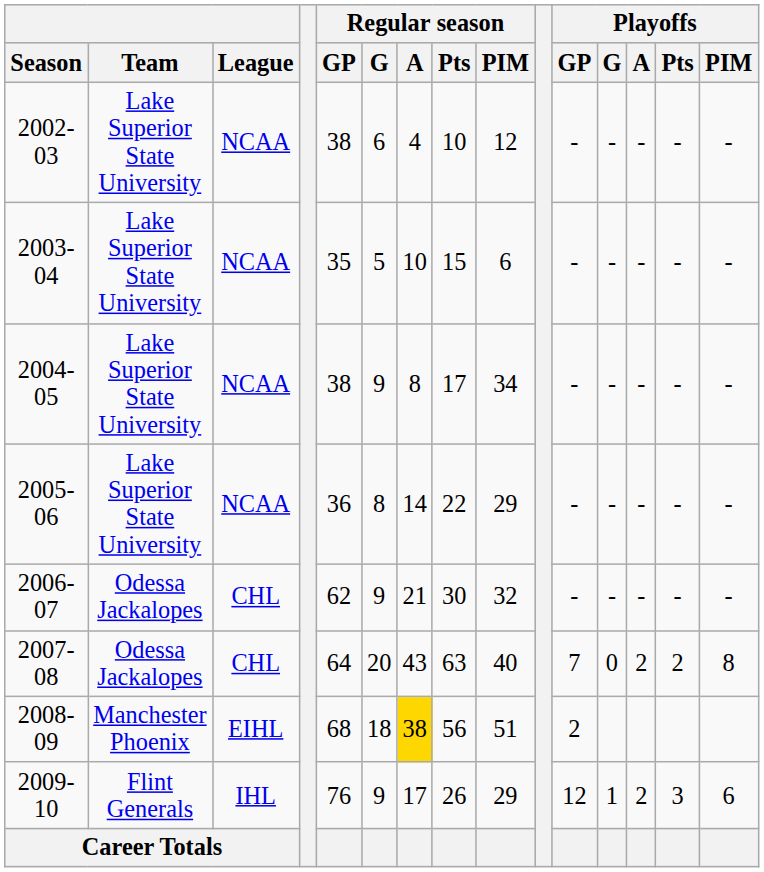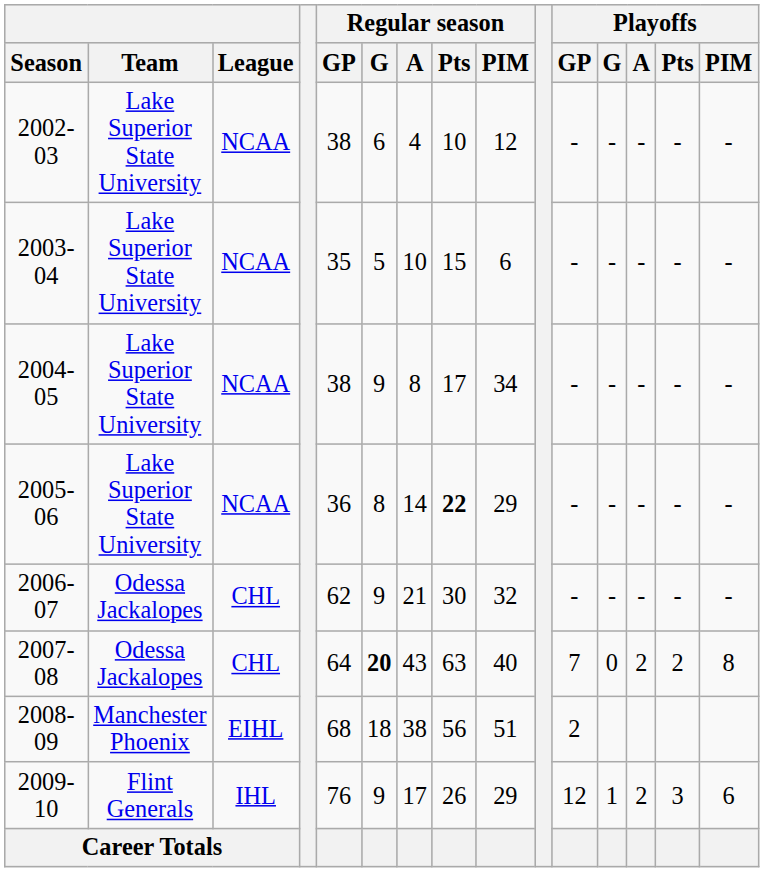(454, 503) normal -> (454, 503) bold
(379, 663) normal -> (379, 663) bold
(415, 729) gold background -> (415, 729) no background
